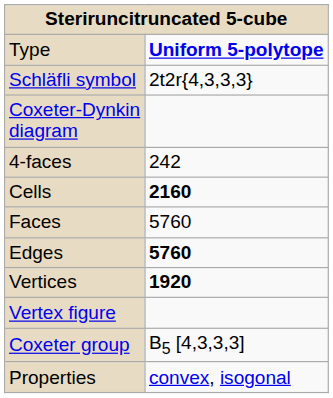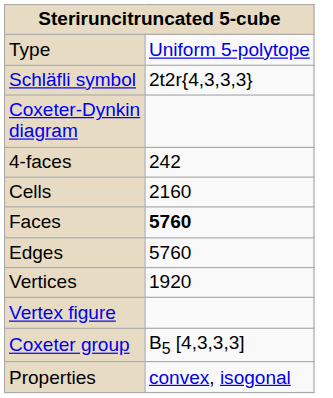(236, 49) bold -> (229, 49) normal
(170, 191) bold -> (170, 191) normal
(170, 222) normal -> (170, 222) bold
(170, 252) bold -> (170, 252) normal
(170, 282) bold -> (170, 282) normal
